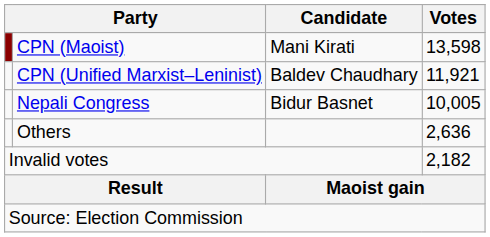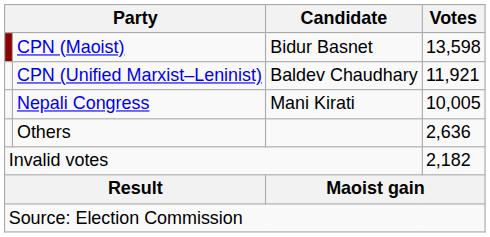(313, 47) Mani Kirati -> (321, 47) Bidur Basnet
(321, 103) Bidur Basnet -> (313, 103) Mani Kirati
